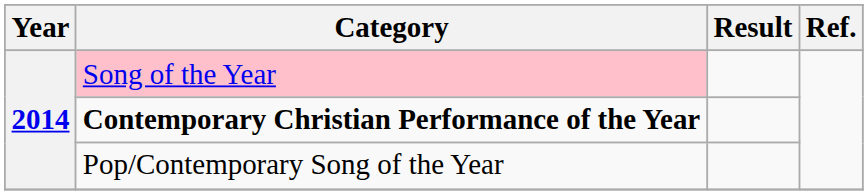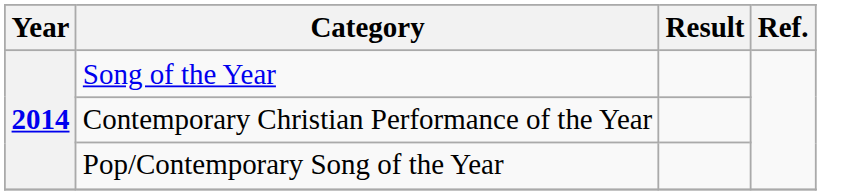(179, 73) pink background -> (179, 73) no background
(392, 119) bold -> (368, 119) normal
